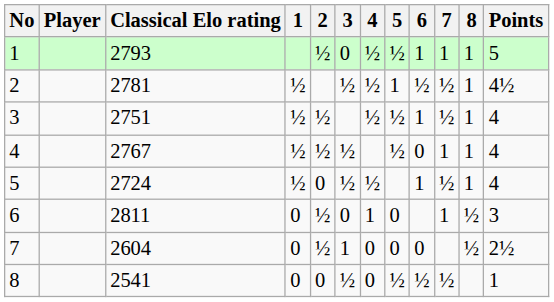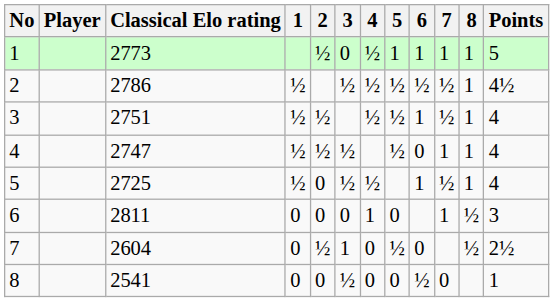(131, 53) 2793 -> (131, 53) 2773
(397, 53) ½ -> (395, 53) 1
(131, 85) 2781 -> (131, 85) 2786
(395, 85) 1 -> (397, 85) ½
(131, 150) 2767 -> (131, 150) 2747
(131, 183) 2724 -> (131, 183) 2725
(323, 215) ½ -> (320, 215) 0
(395, 248) 0 -> (397, 248) ½
(397, 280) ½ -> (395, 280) 0
(447, 280) ½ -> (444, 280) 0
